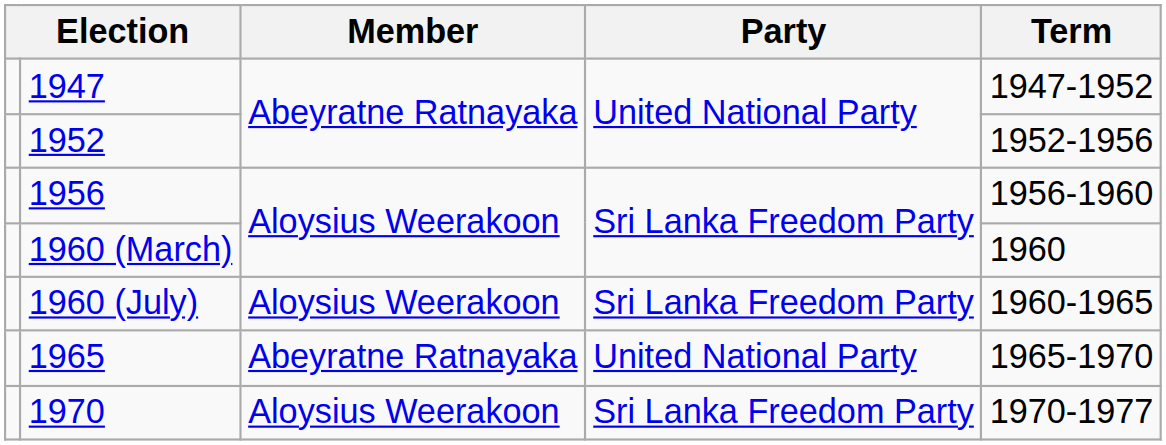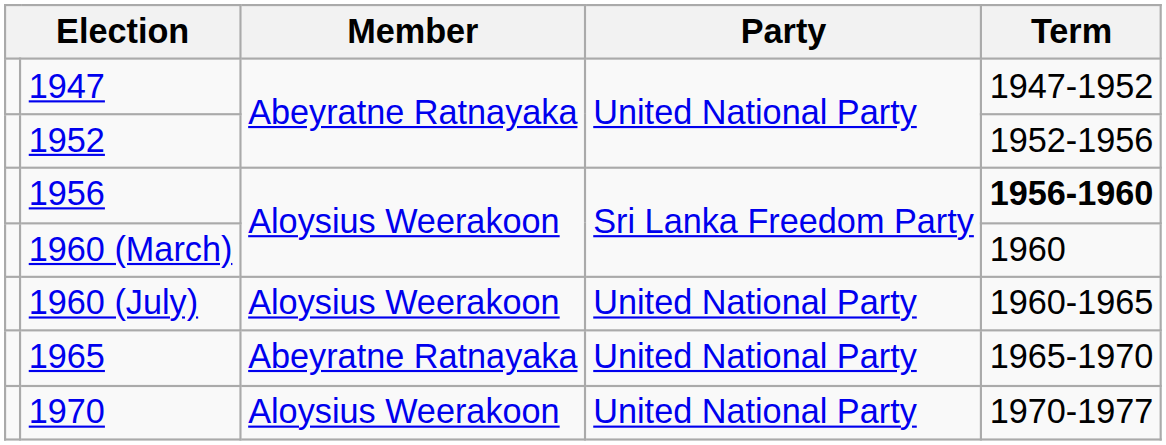(1072, 194) normal -> (1072, 194) bold
(784, 303) Sri Lanka Freedom Party -> (755, 303) United National Party
(784, 411) Sri Lanka Freedom Party -> (755, 411) United National Party
